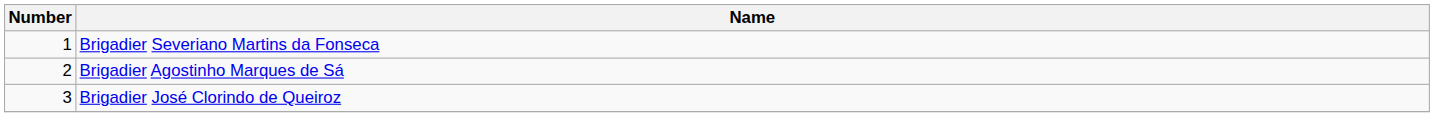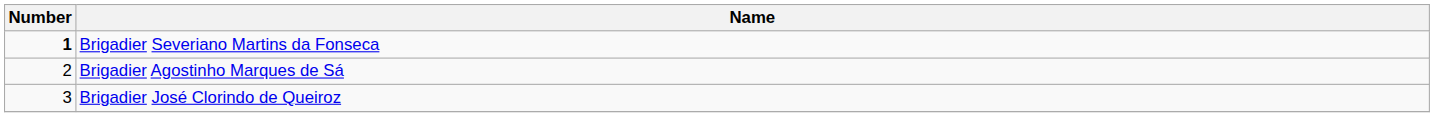(67, 44) normal -> (67, 44) bold
